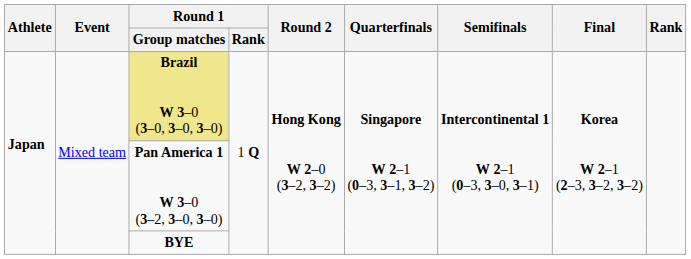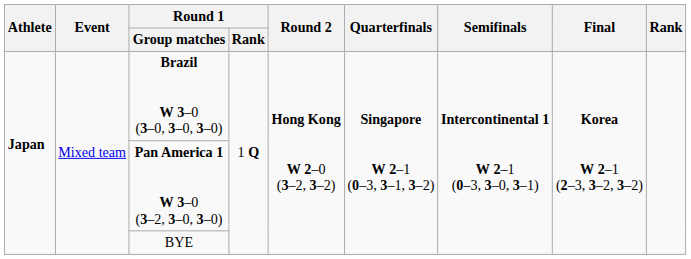(179, 96) khaki background -> (179, 96) no background
(179, 242) bold -> (179, 242) normal
